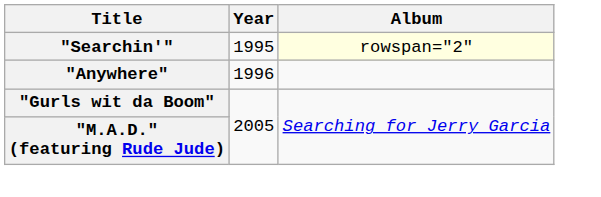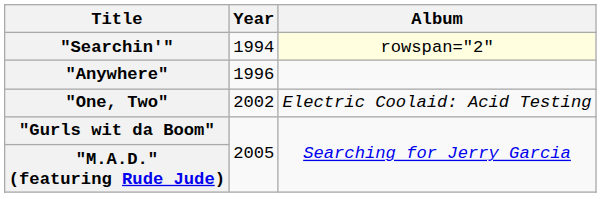(254, 47) 1995 -> (254, 47) 1994
+ row: (117, 103)
